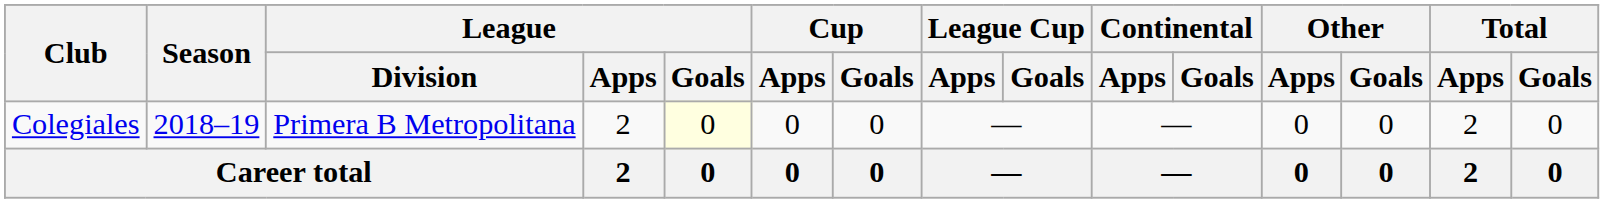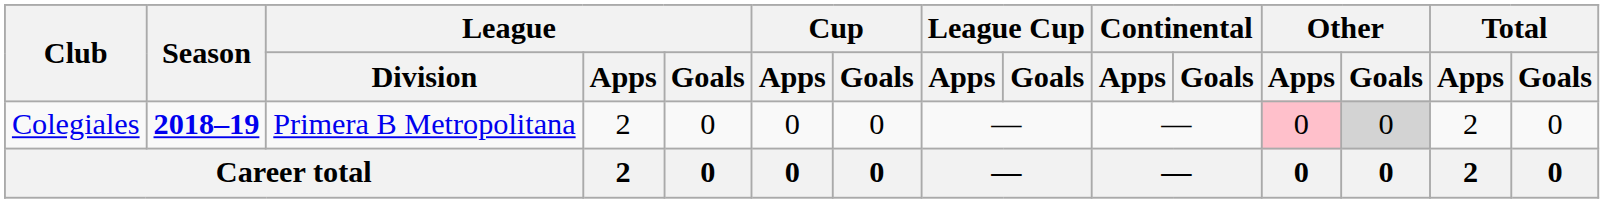(206, 124) normal -> (206, 124) bold
(708, 124) lightyellow background -> (708, 124) no background
(1301, 124) no background -> (1301, 124) pink background
(1386, 124) no background -> (1386, 124) lightgrey background
